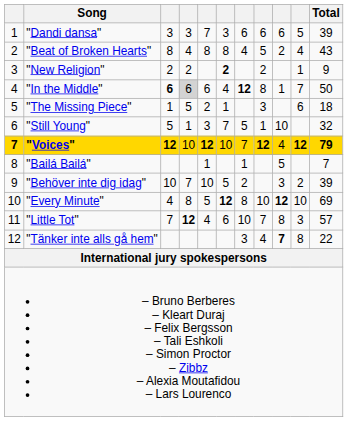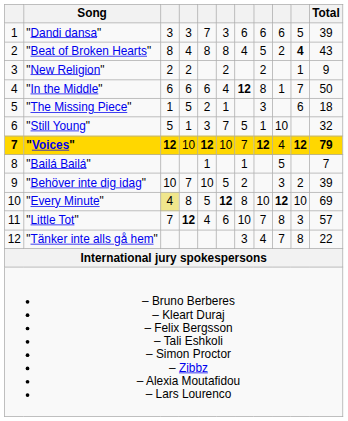(300, 51) normal -> (300, 51) bold
(226, 70) bold -> (226, 70) normal
(170, 88) bold -> (170, 88) normal
(188, 88) lightgrey background -> (188, 88) no background
(170, 201) no background -> (170, 201) khaki background
(282, 239) bold -> (282, 239) normal
